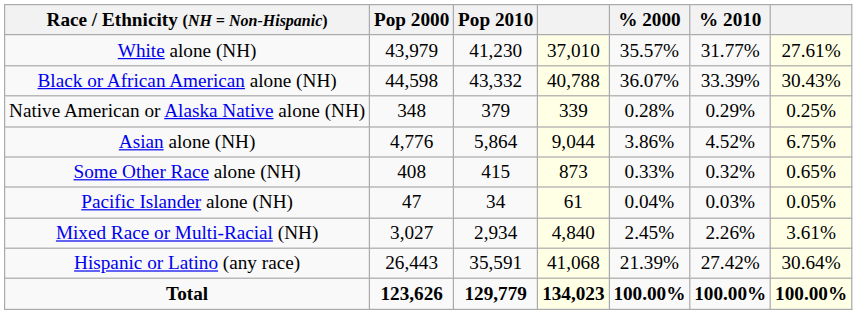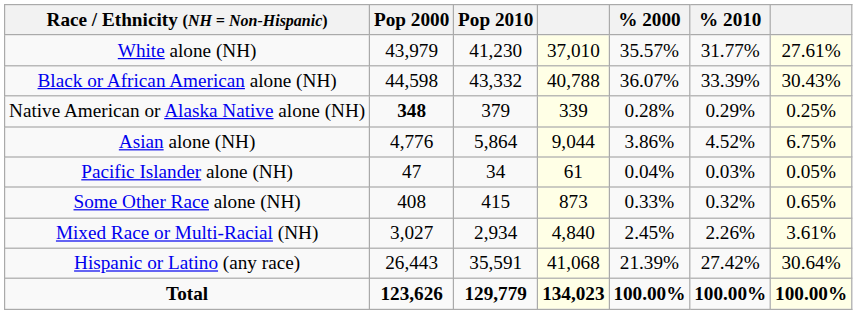(412, 111) normal -> (412, 111) bold
rows swapped: (187, 202) <-> (187, 171)
